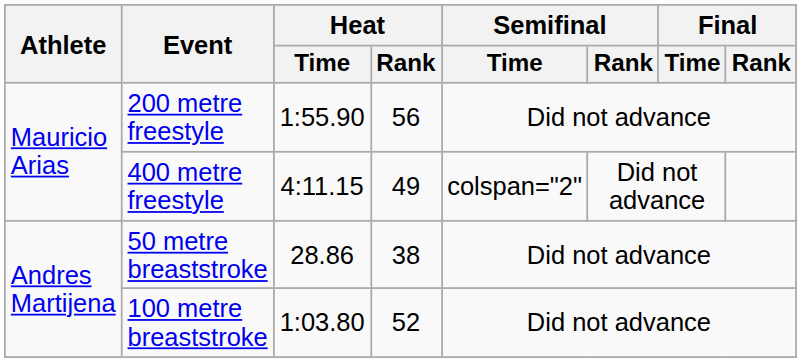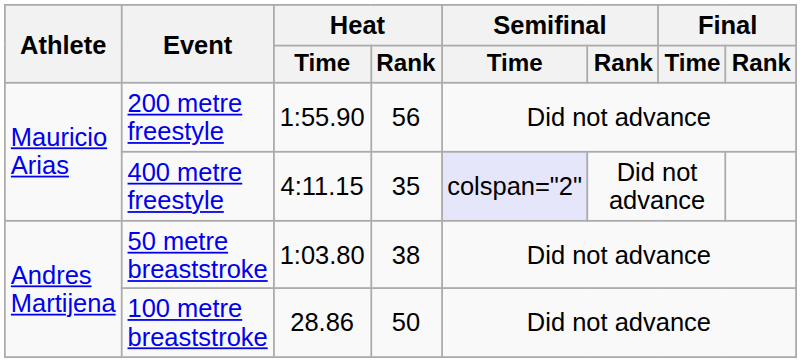(406, 186) 49 -> (406, 186) 35
(515, 186) no background -> (515, 186) lavender background
(322, 255) 28.86 -> (322, 255) 1:03.80
(322, 324) 1:03.80 -> (322, 324) 28.86
(406, 324) 52 -> (406, 324) 50
